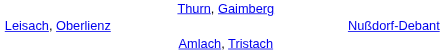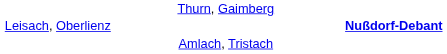(394, 26) normal -> (394, 26) bold
